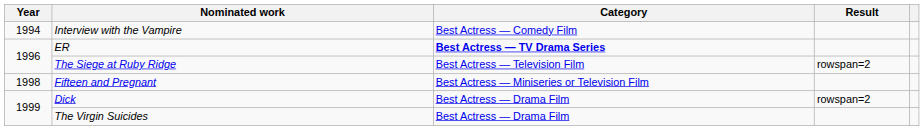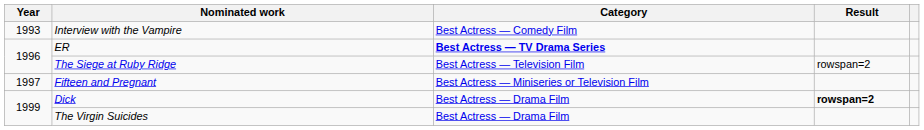(28, 30) 1994 -> (28, 30) 1993
(28, 82) 1998 -> (28, 82) 1997
(844, 99) normal -> (845, 99) bold
